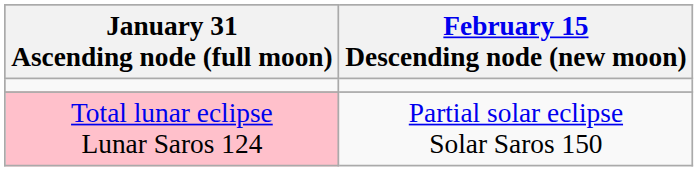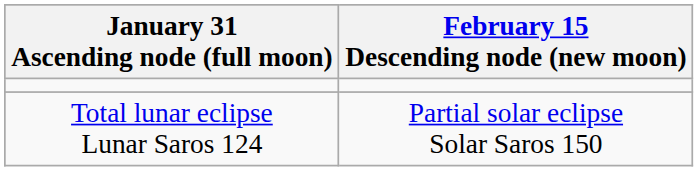(172, 128) pink background -> (172, 128) no background
